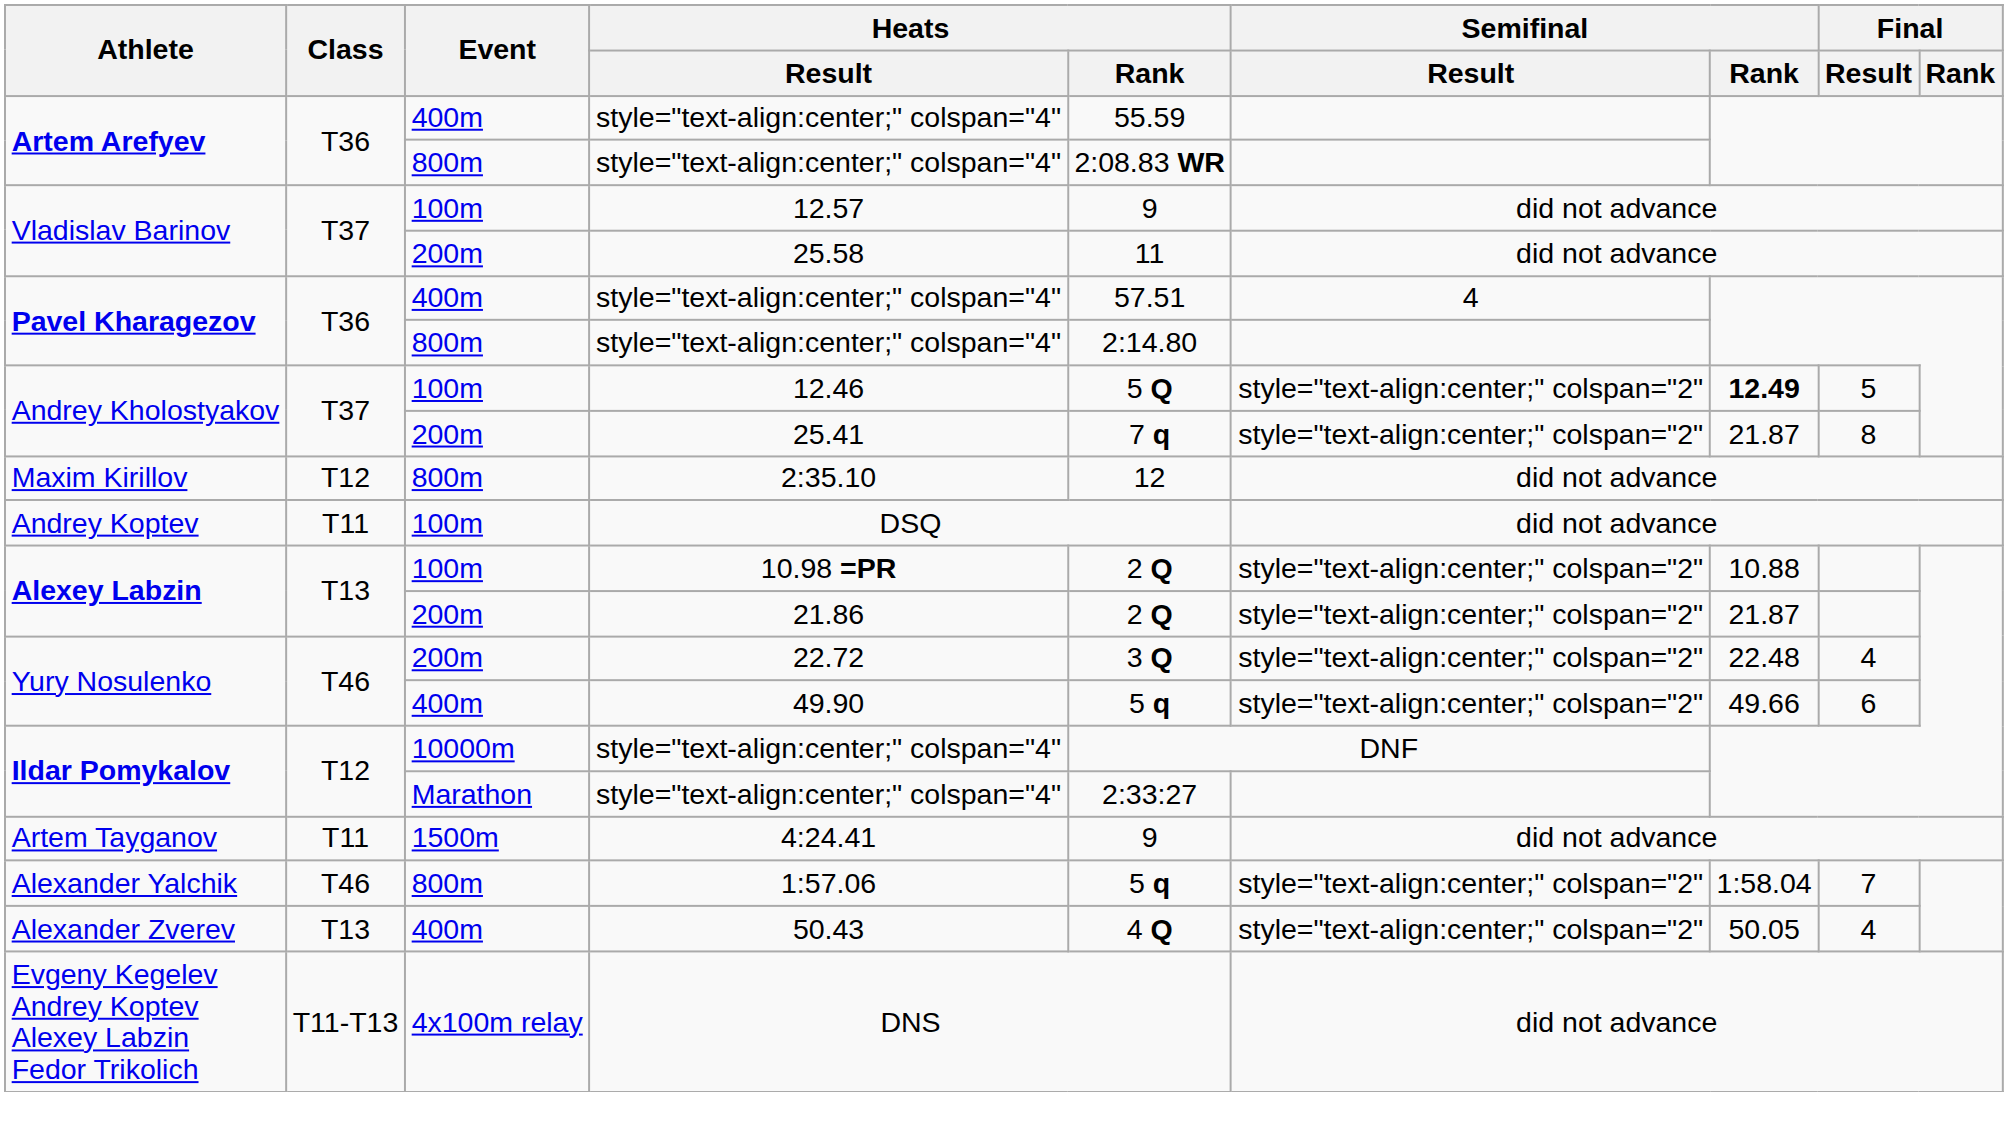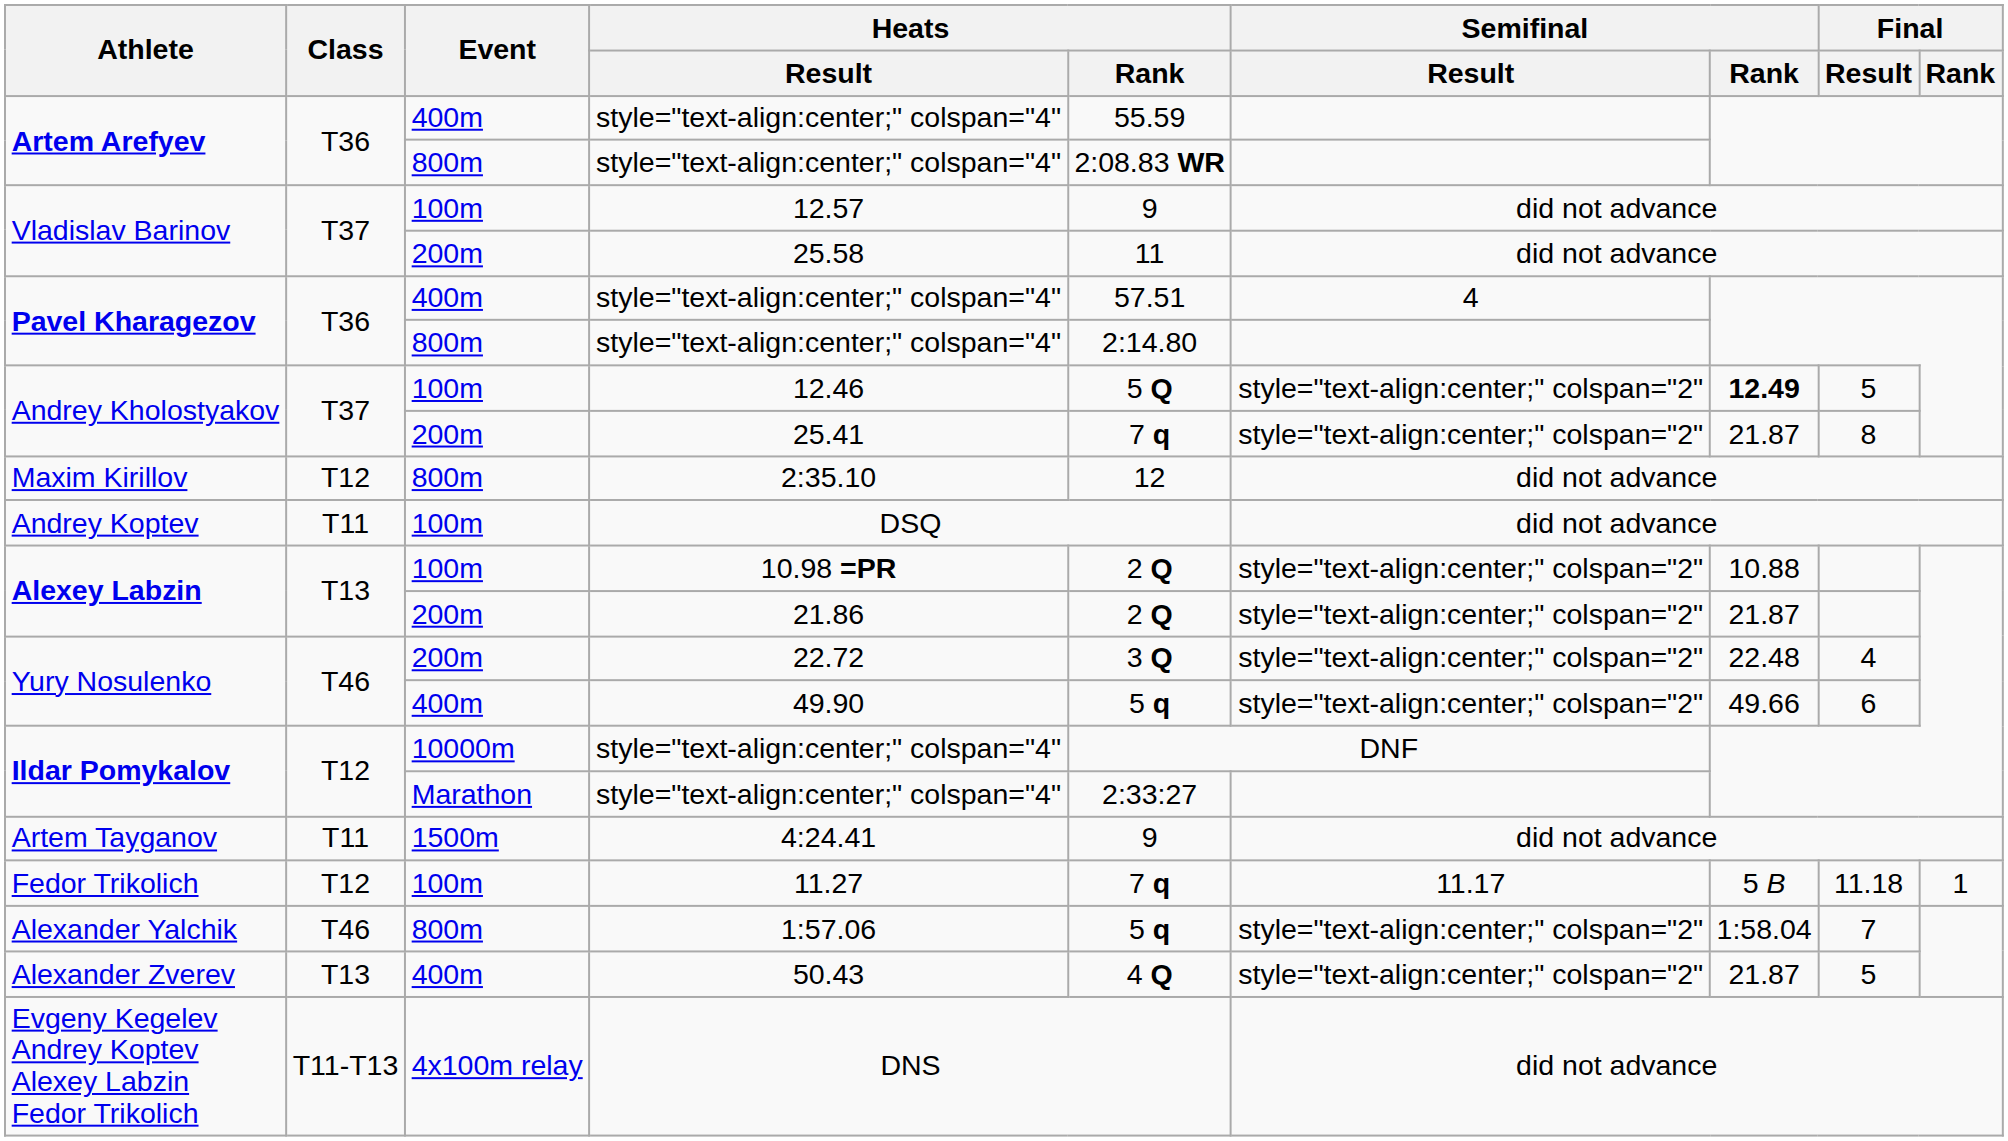+ row: (447, 884)
(1764, 929) 50.05 -> (1764, 974) 21.87
(1869, 929) 4 -> (1869, 974) 5
